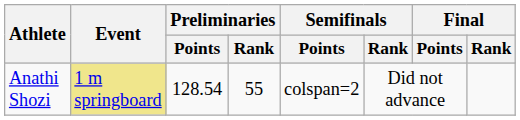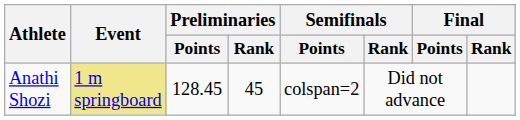(197, 89) 128.54 -> (197, 89) 128.45
(254, 89) 55 -> (254, 89) 45
